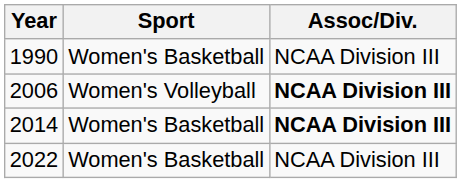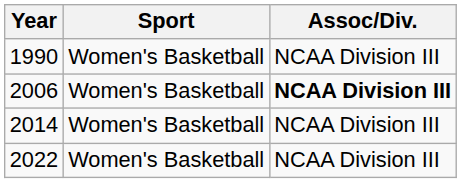(162, 90) Women's Volleyball -> (166, 90) Women's Basketball
(363, 125) bold -> (357, 125) normal
